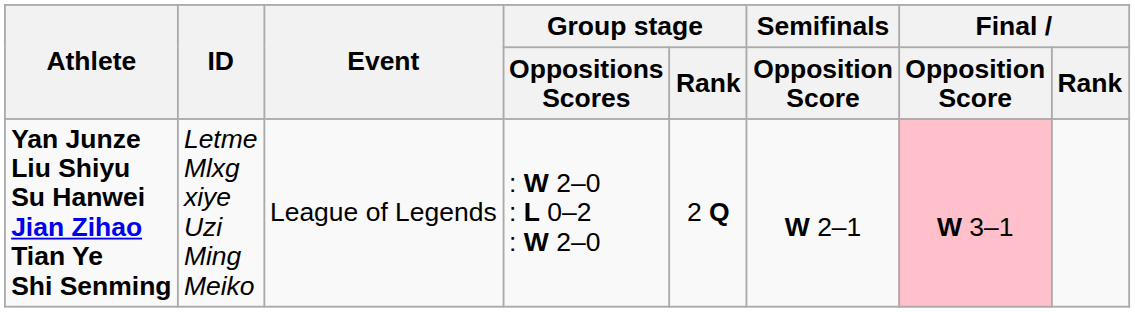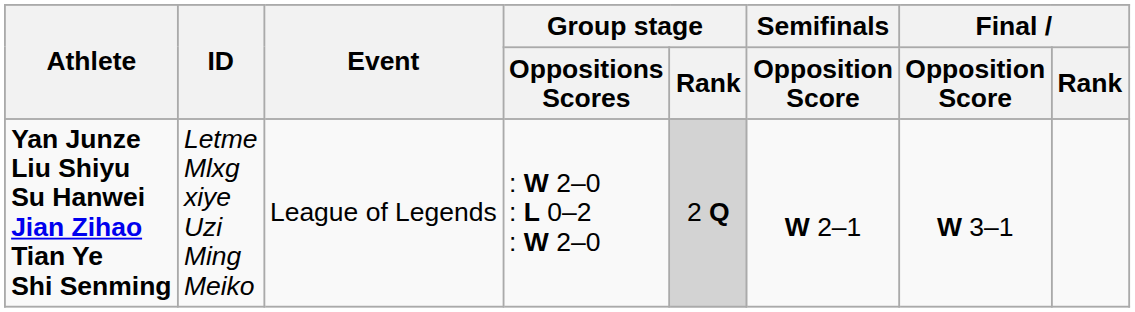(708, 213) no background -> (708, 213) lightgrey background
(975, 228) pink background -> (975, 228) no background
